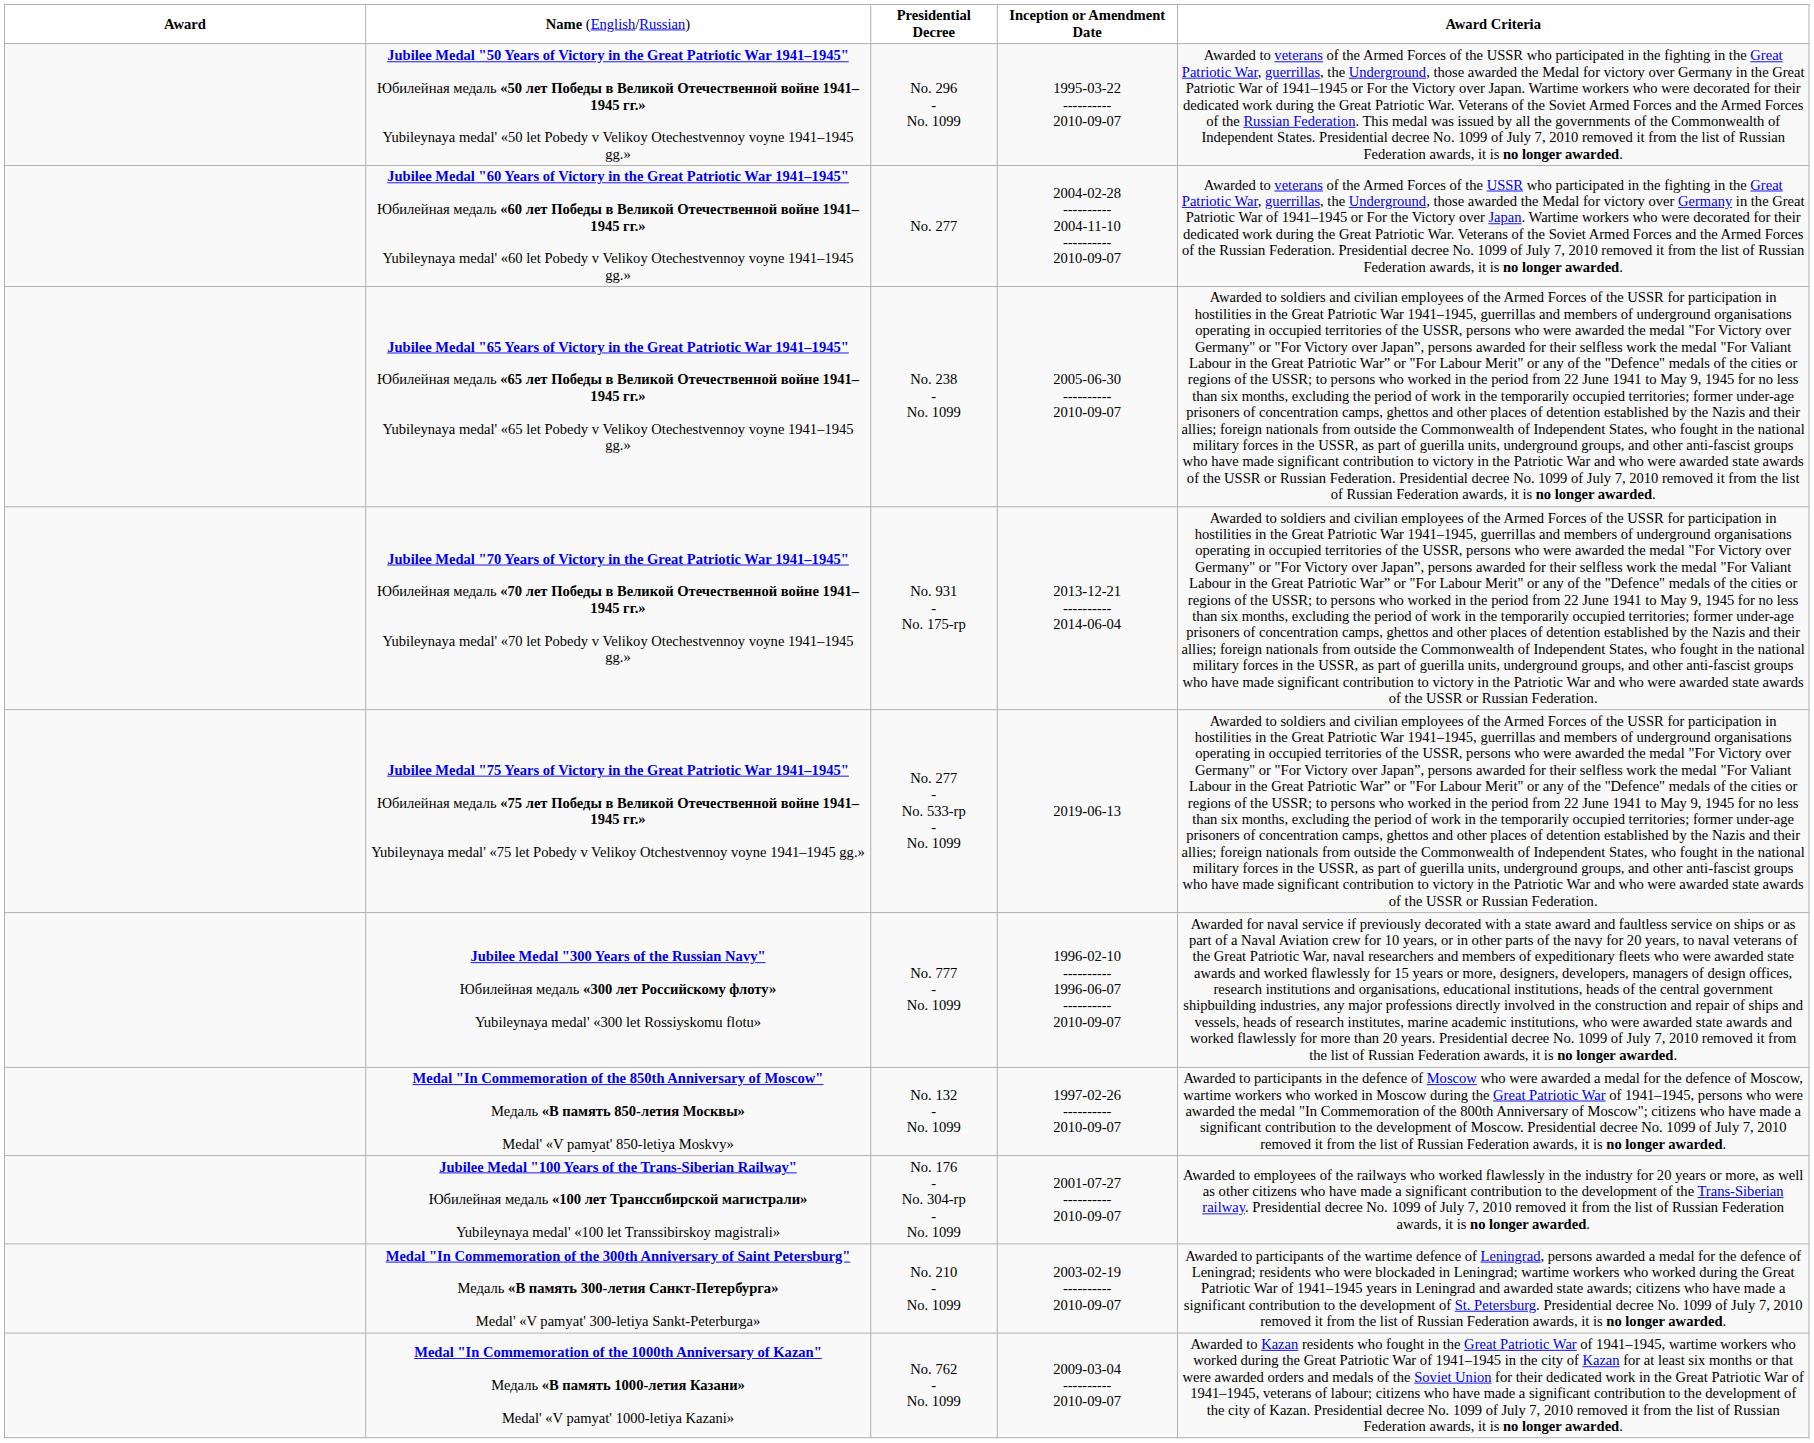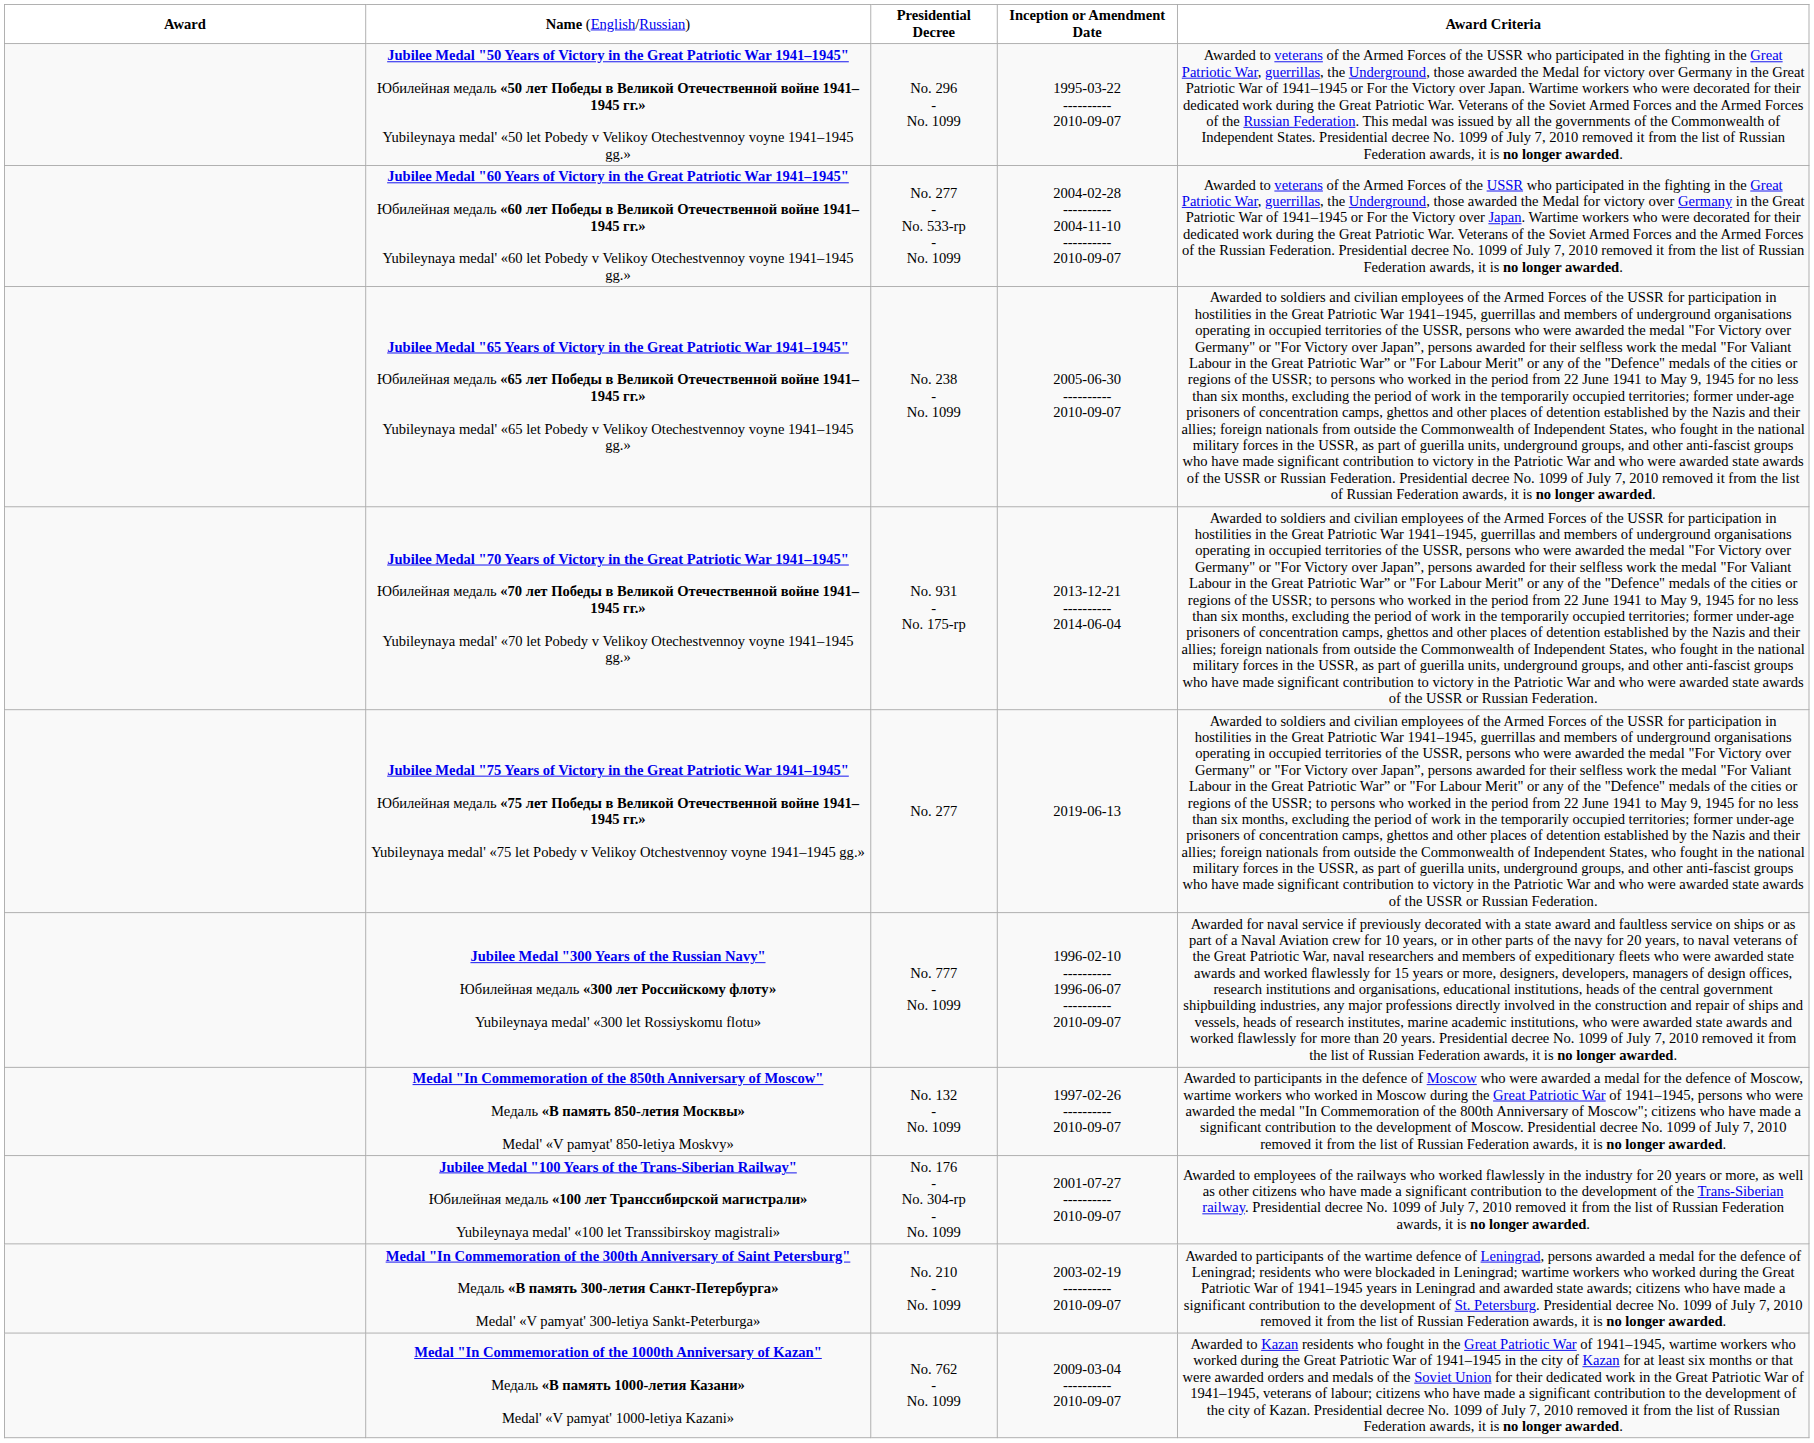(934, 226) No. 277 -> (934, 226) No. 277 - No. 533-rp - No. 1099
(934, 811) No. 277 - No. 533-rp - No. 1099 -> (934, 811) No. 277
